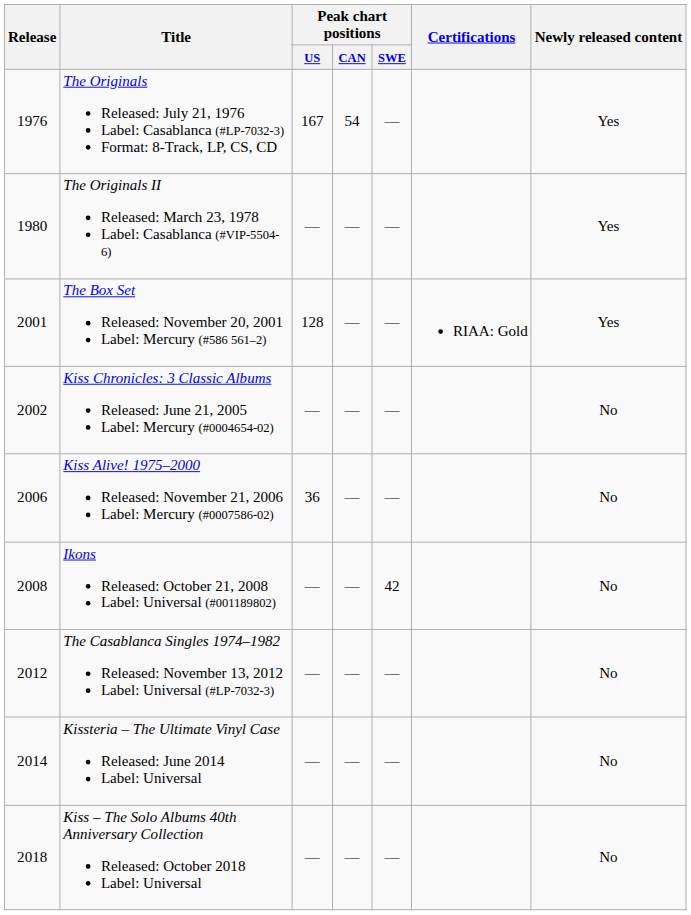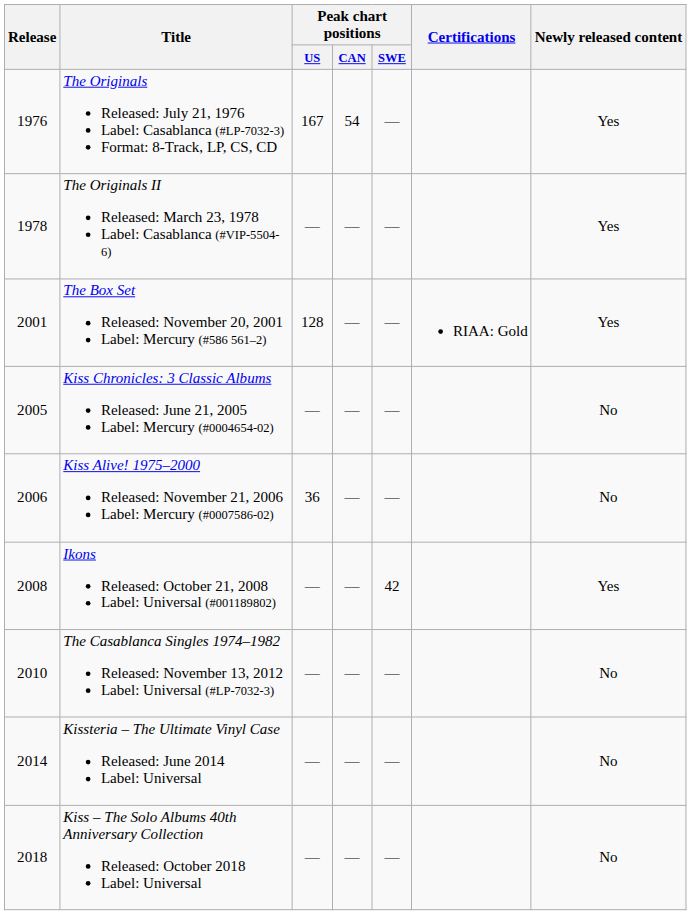(32, 226) 1980 -> (32, 226) 1978
(32, 410) 2002 -> (32, 410) 2005
(608, 585) No -> (608, 585) Yes
(32, 673) 2012 -> (32, 673) 2010
